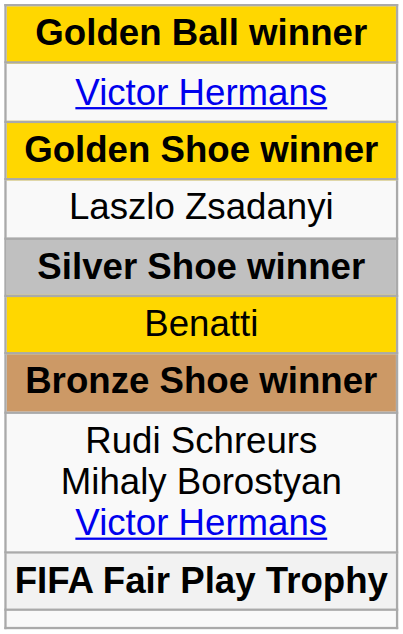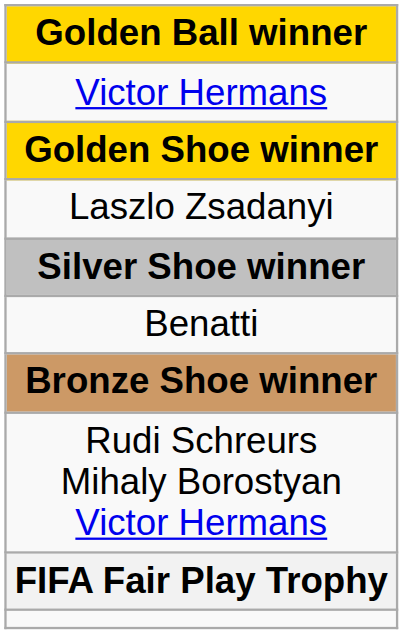(201, 324) gold background -> (201, 324) no background
